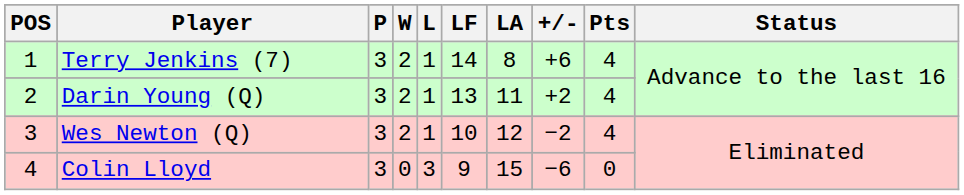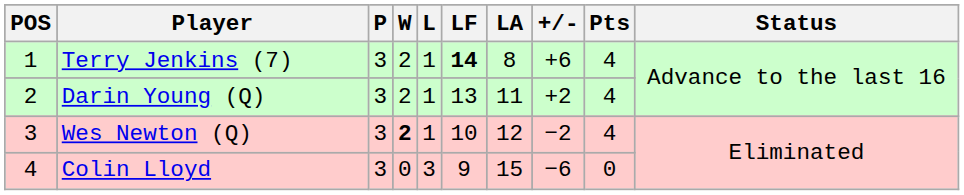(464, 60) normal -> (464, 60) bold
(405, 134) normal -> (405, 134) bold
